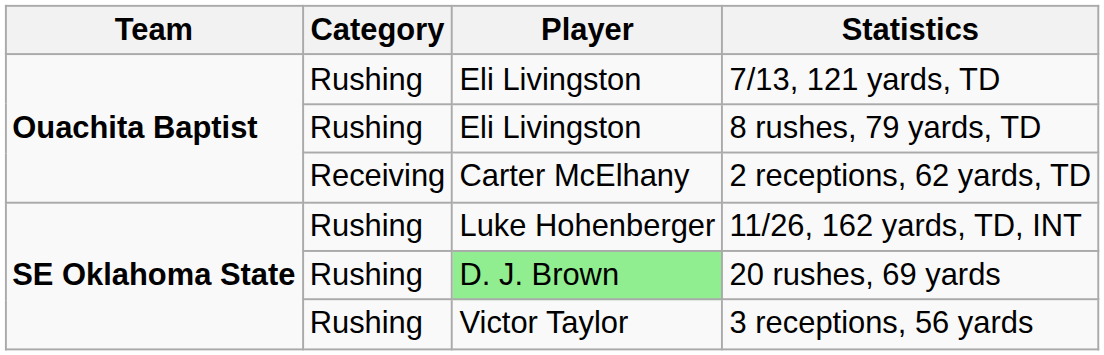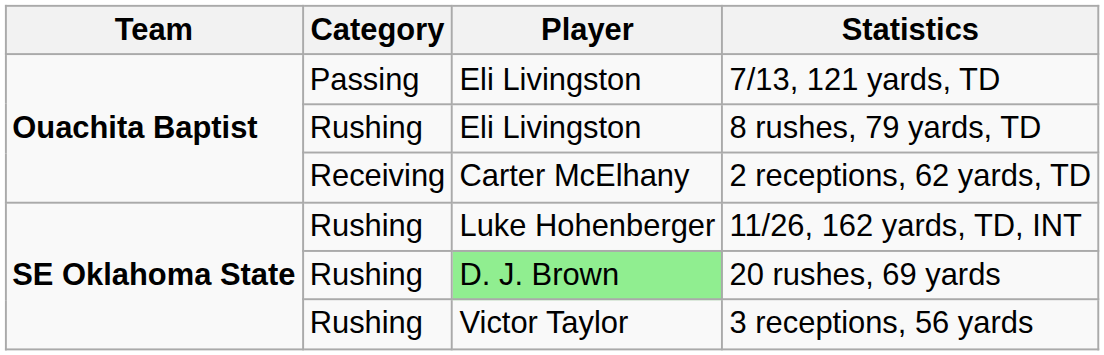(366, 78) Rushing -> (365, 78) Passing
